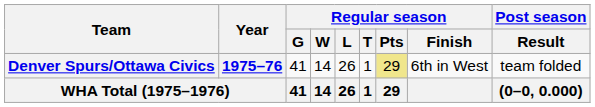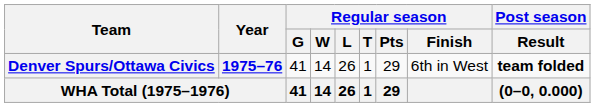(392, 66) khaki background -> (392, 66) no background
(541, 66) normal -> (541, 66) bold
